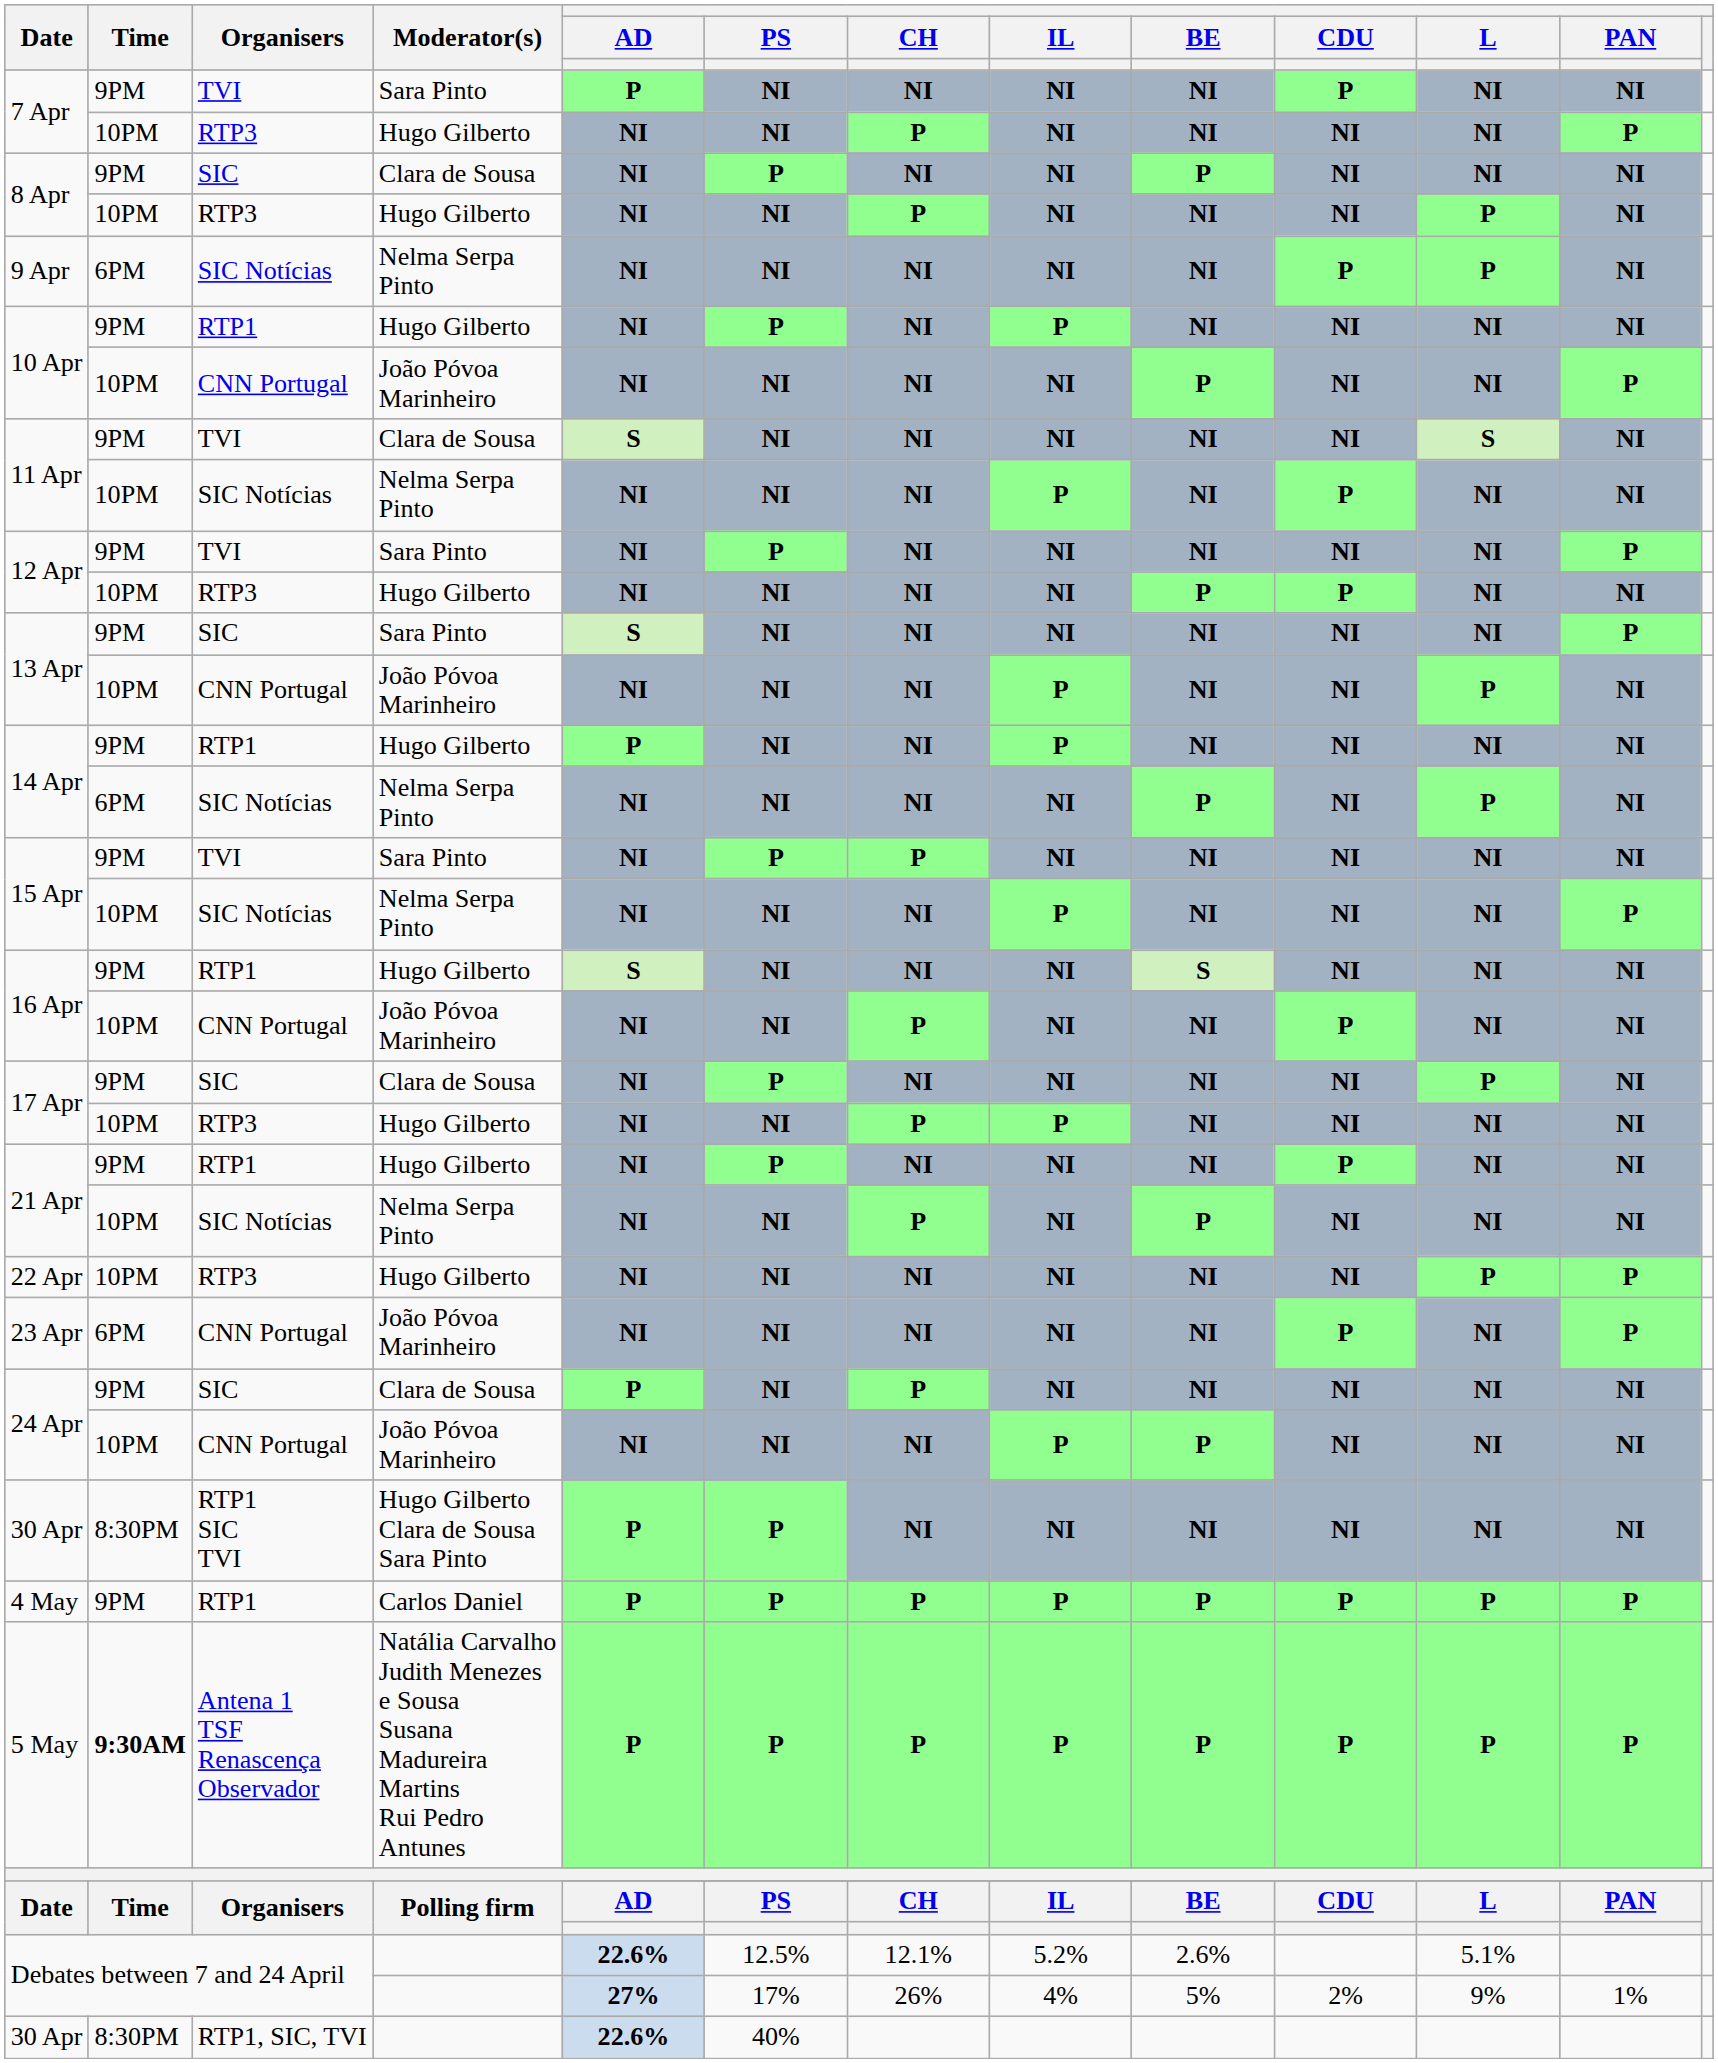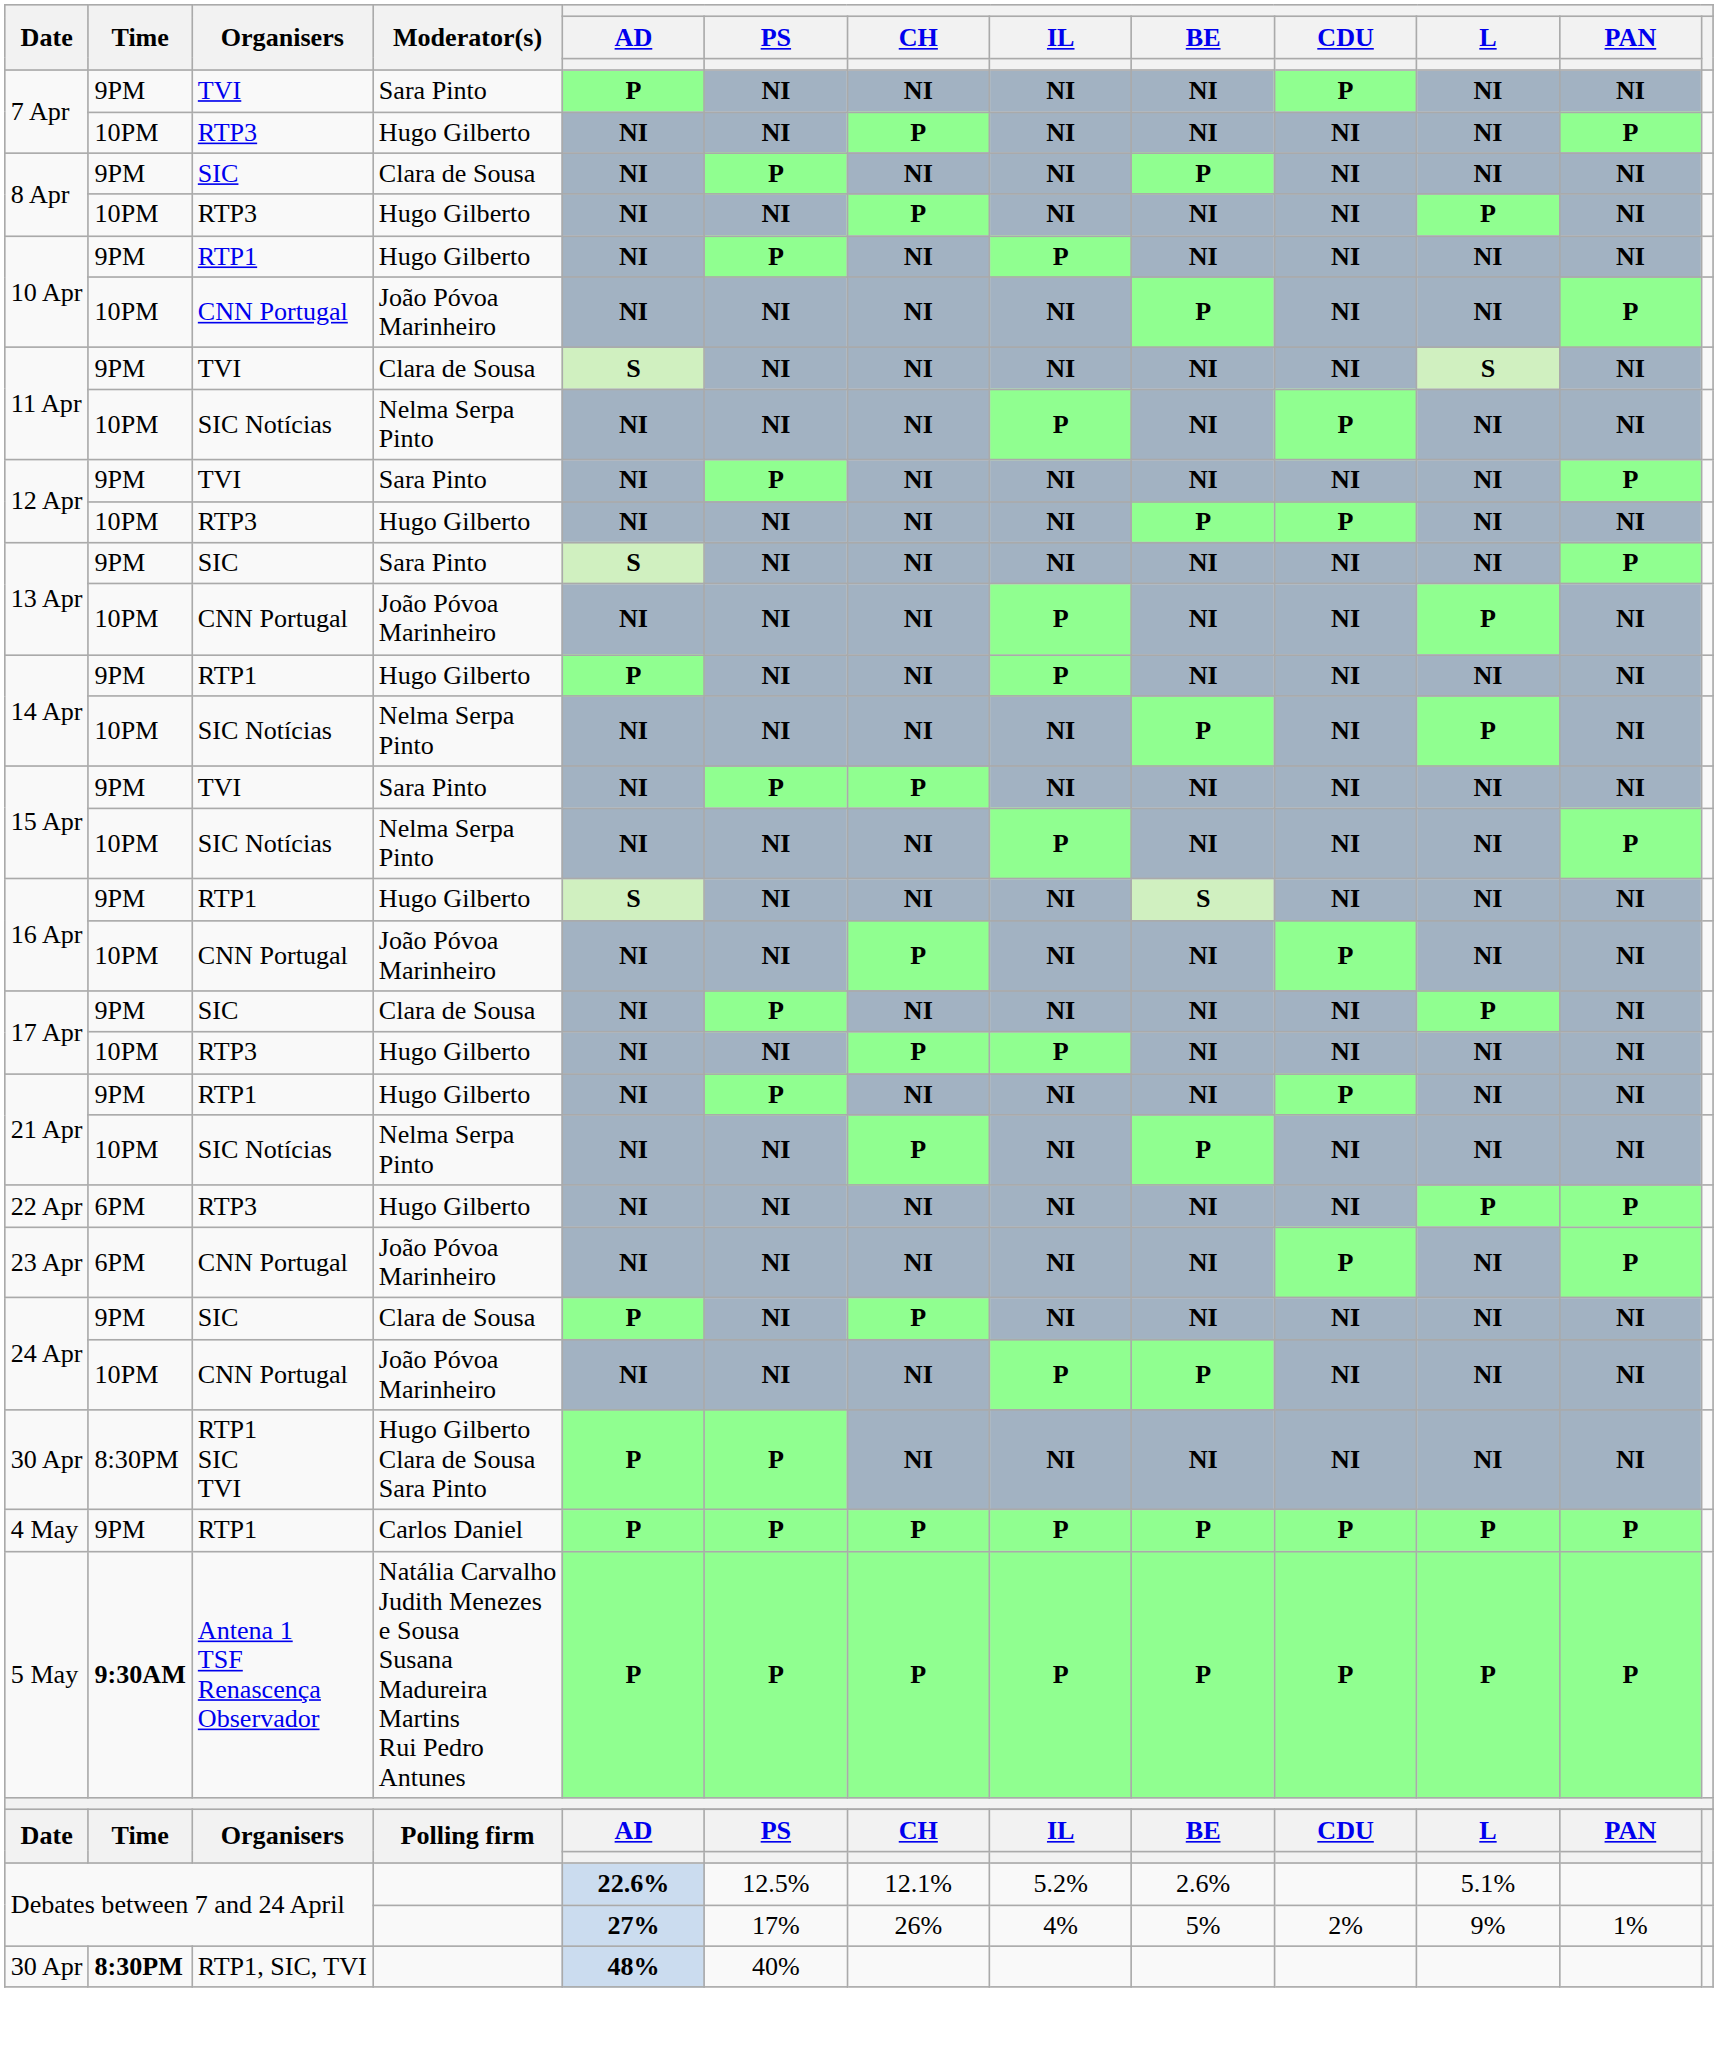- row: (40, 270)
(120, 801) 6PM -> (126, 730) 10PM
(126, 1276) 10PM -> (120, 1205) 6PM
(137, 2037) normal -> (139, 1966) bold
(633, 2037) 22.6% -> (633, 1966) 48%
